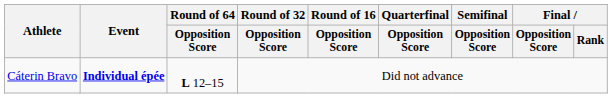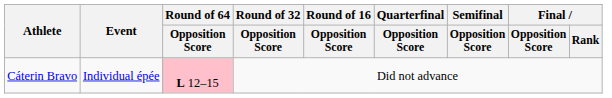(124, 75) bold -> (121, 75) normal
(203, 83) no background -> (198, 83) pink background
